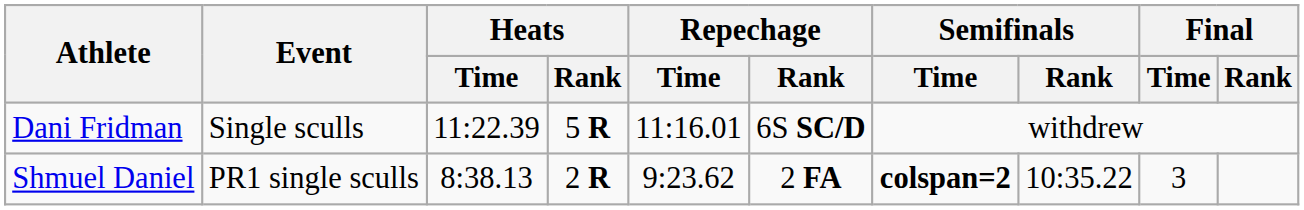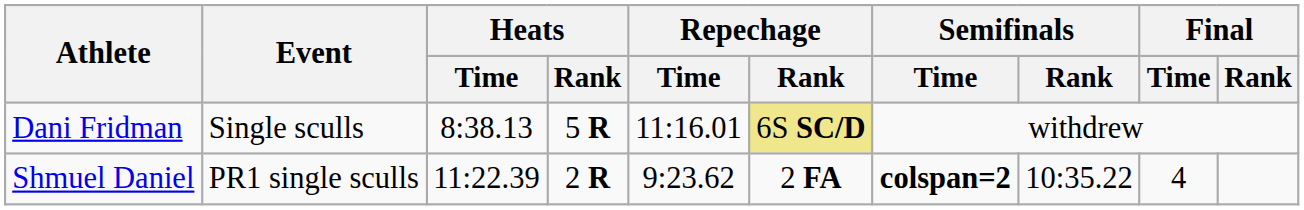(486, 128) 11:22.39 -> (486, 128) 8:38.13
(811, 128) no background -> (811, 128) khaki background
(486, 178) 8:38.13 -> (486, 178) 11:22.39
(1179, 178) 3 -> (1179, 178) 4
